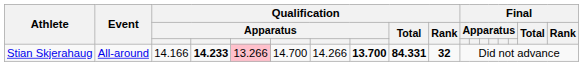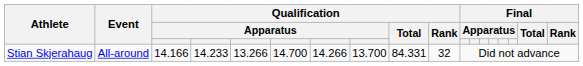(211, 53) bold -> (211, 53) normal
(251, 53) pink background -> (251, 53) no background
(369, 53) bold -> (369, 53) normal
(409, 53) bold -> (409, 53) normal
(444, 53) bold -> (444, 53) normal
